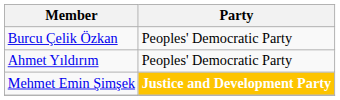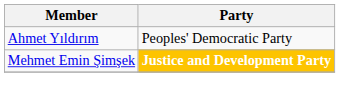- row: (63, 38)
